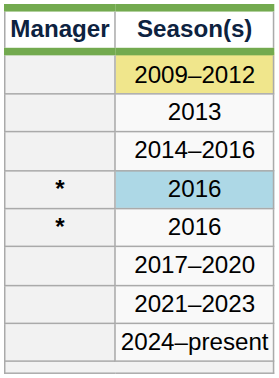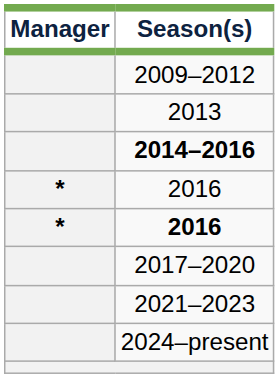(195, 74) khaki background -> (195, 74) no background
(195, 150) normal -> (195, 150) bold
(195, 189) lightblue background -> (195, 189) no background
(195, 227) normal -> (195, 227) bold
